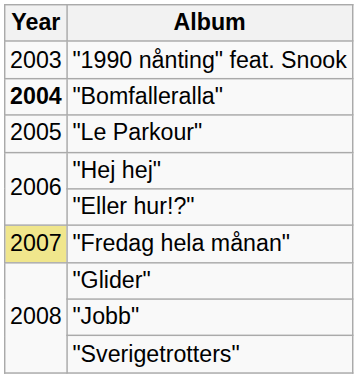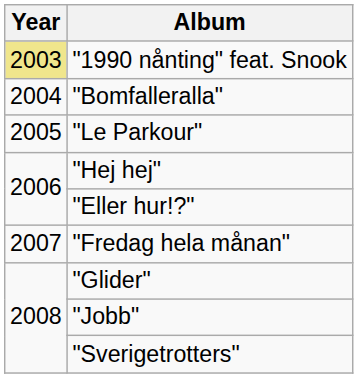(36, 59) no background -> (36, 59) khaki background
(36, 96) bold -> (36, 96) normal
(36, 243) khaki background -> (36, 243) no background
